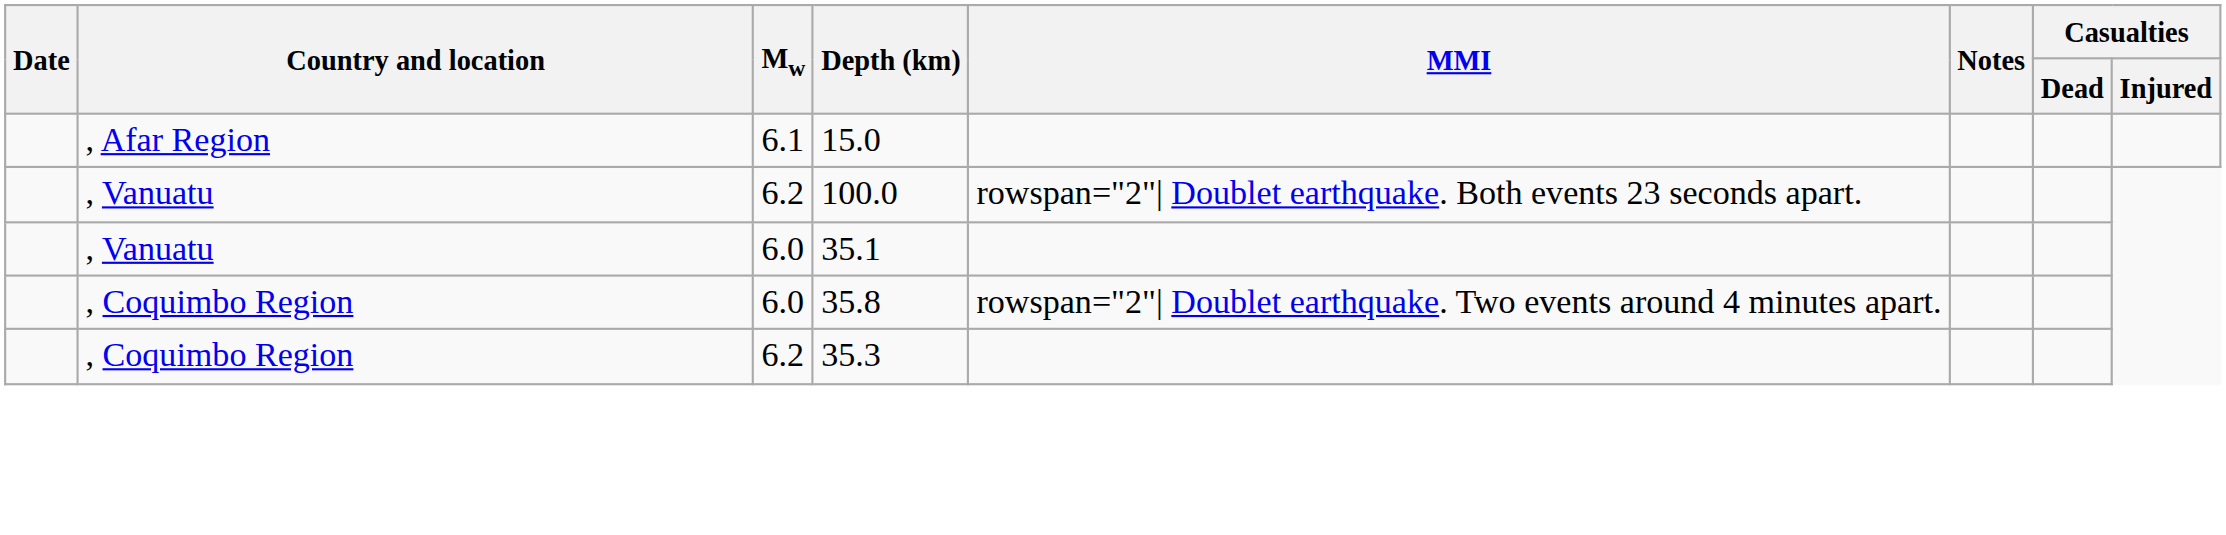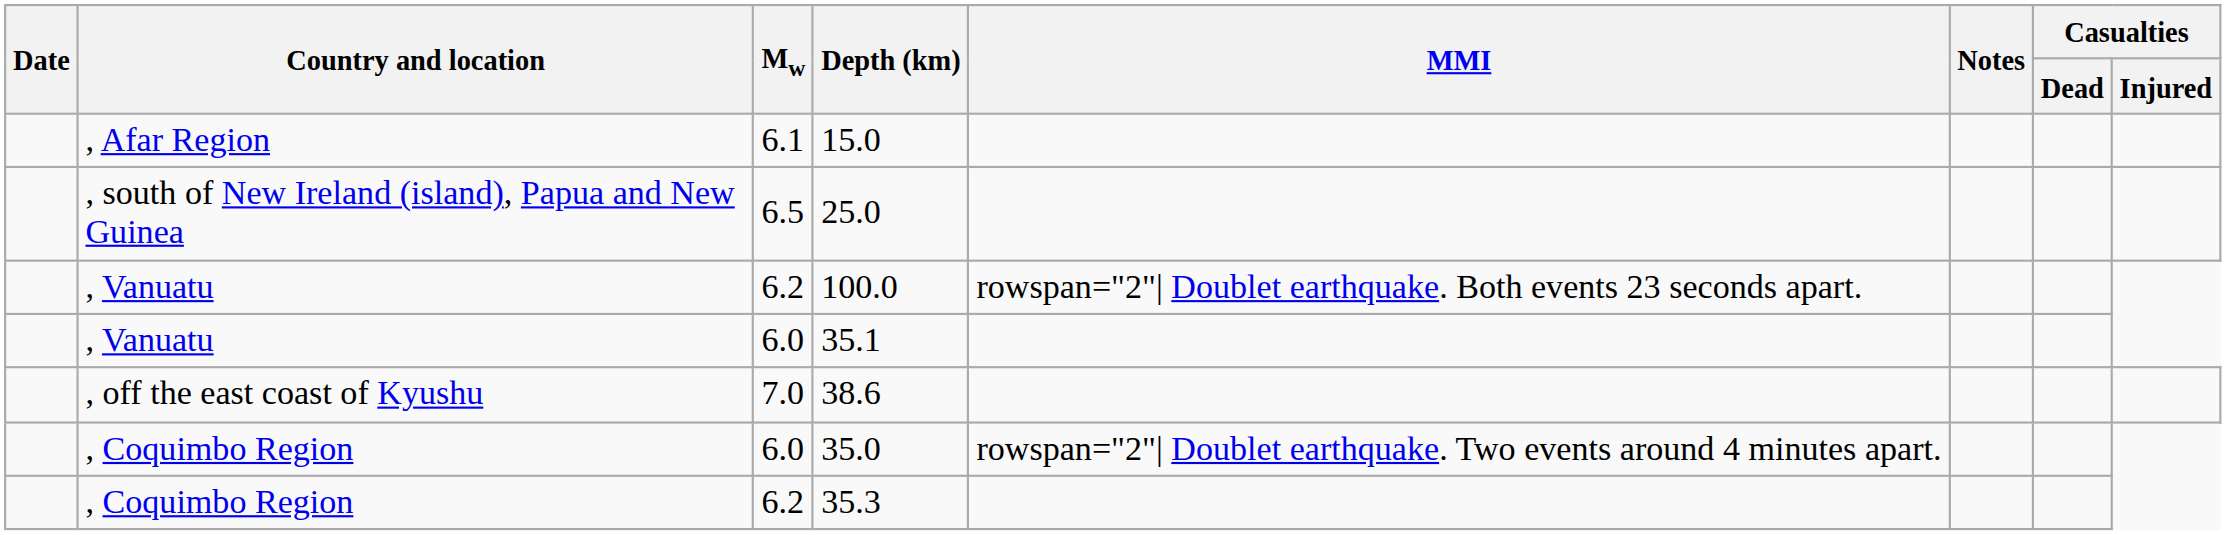+ row: (410, 212)
+ row: (284, 394)
(851, 301) 35.8 -> (851, 448) 35.0
